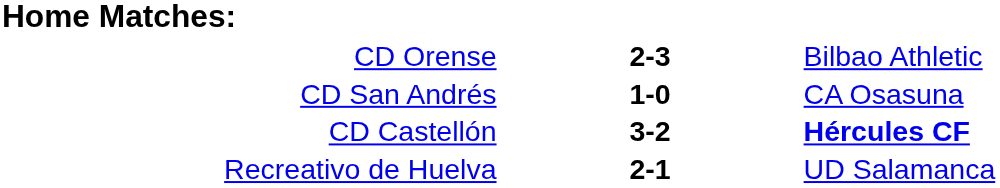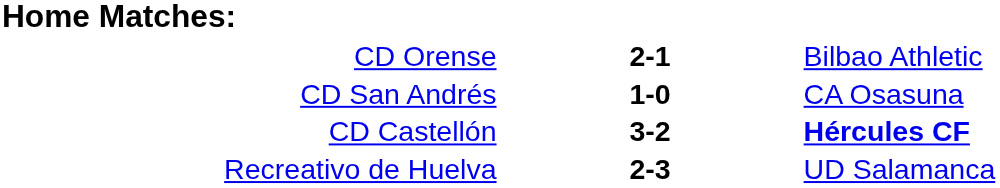(650, 56) 2-3 -> (650, 56) 2-1
(650, 169) 2-1 -> (650, 169) 2-3
